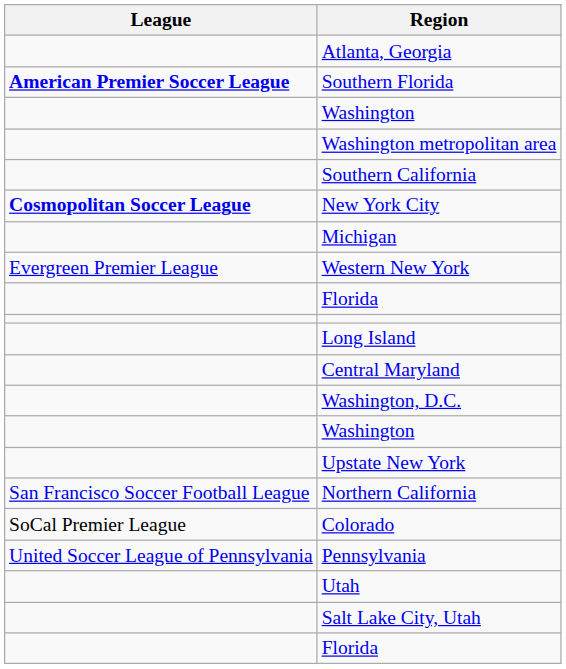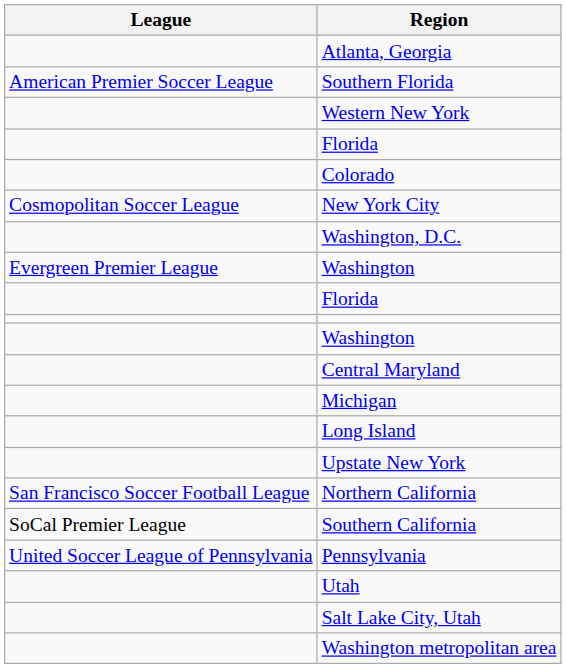(149, 81) bold -> (141, 81) normal
(368, 112) Washington -> (395, 112) Western New York
(439, 143) Washington metropolitan area -> (350, 143) Florida
(399, 174) Southern California -> (358, 174) Colorado
(130, 205) bold -> (124, 205) normal
(359, 236) Michigan -> (391, 236) Washington, D.C.
(395, 267) Western New York -> (368, 267) Washington
(369, 338) Long Island -> (368, 338) Washington
(391, 400) Washington, D.C. -> (359, 400) Michigan
(368, 431) Washington -> (369, 431) Long Island
(358, 524) Colorado -> (399, 524) Southern California
(350, 648) Florida -> (439, 648) Washington metropolitan area
